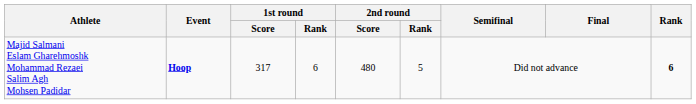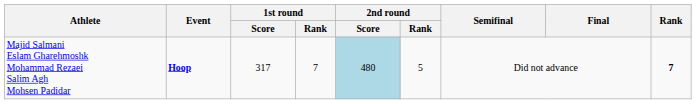(315, 68) 6 -> (315, 68) 7
(368, 68) no background -> (368, 68) lightblue background
(671, 68) 6 -> (671, 68) 7
